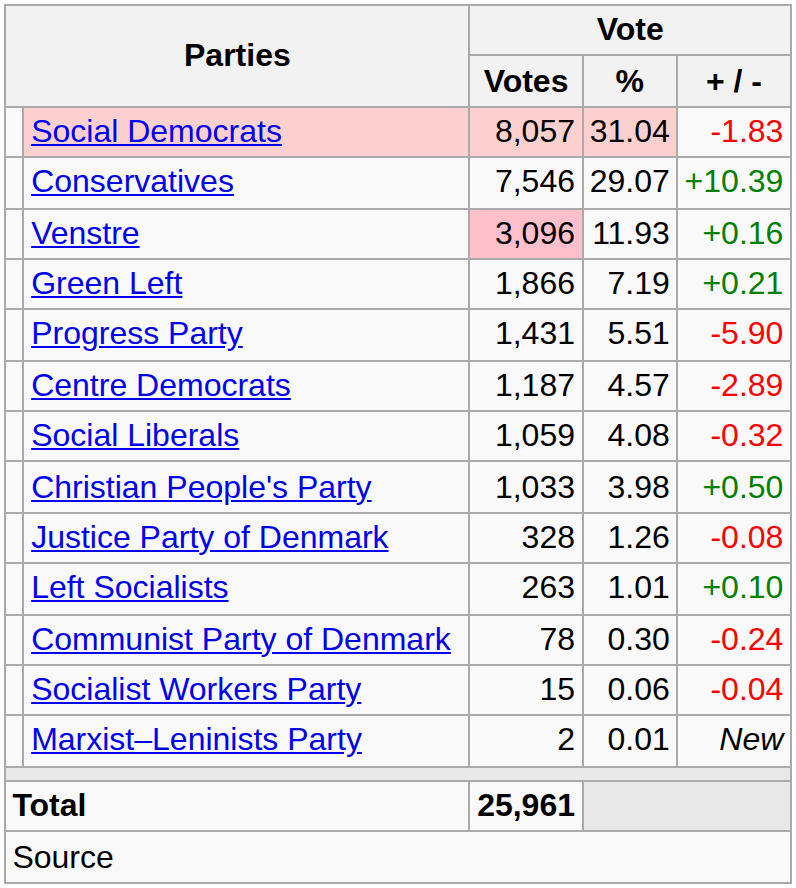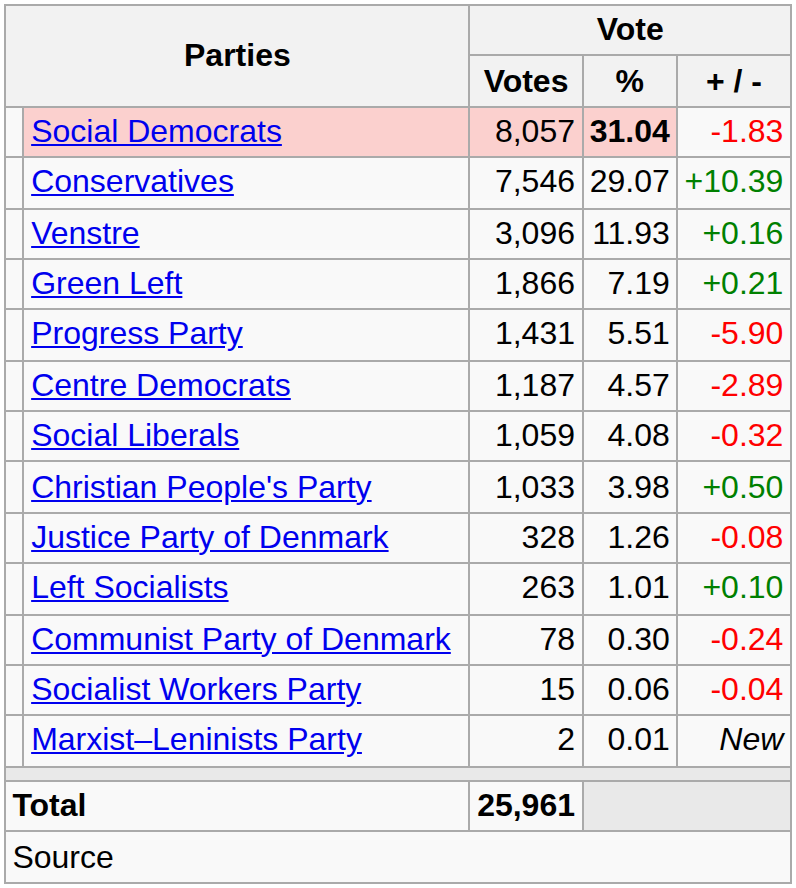(630, 131) normal -> (630, 131) bold
(535, 232) pink background -> (535, 232) no background
